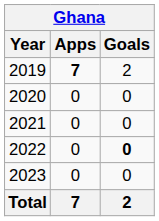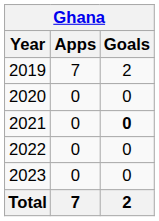(75, 70) bold -> (75, 70) normal
(127, 123) normal -> (127, 123) bold
(127, 149) bold -> (127, 149) normal
